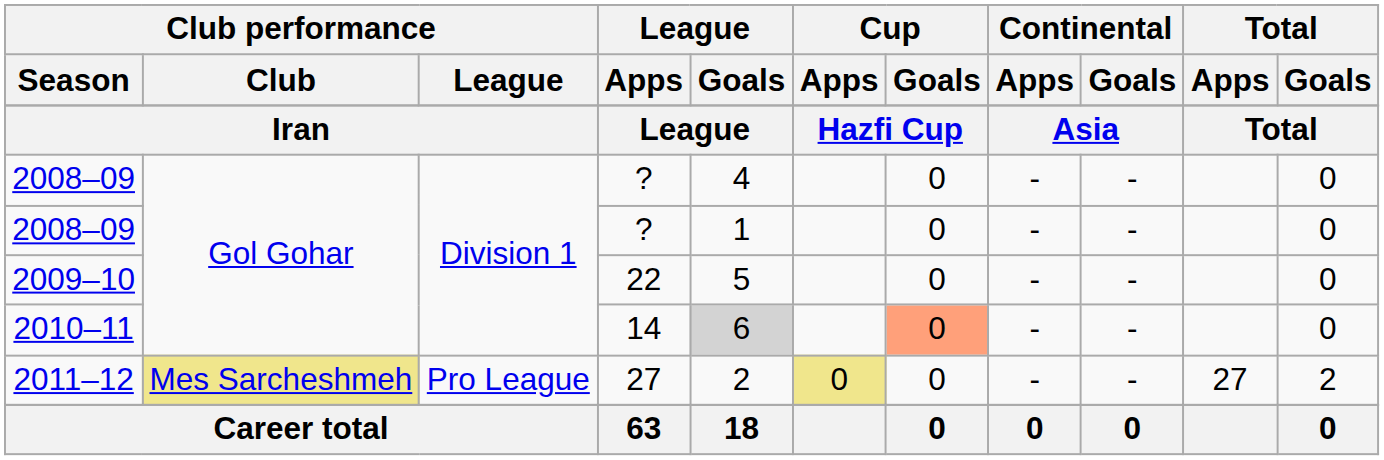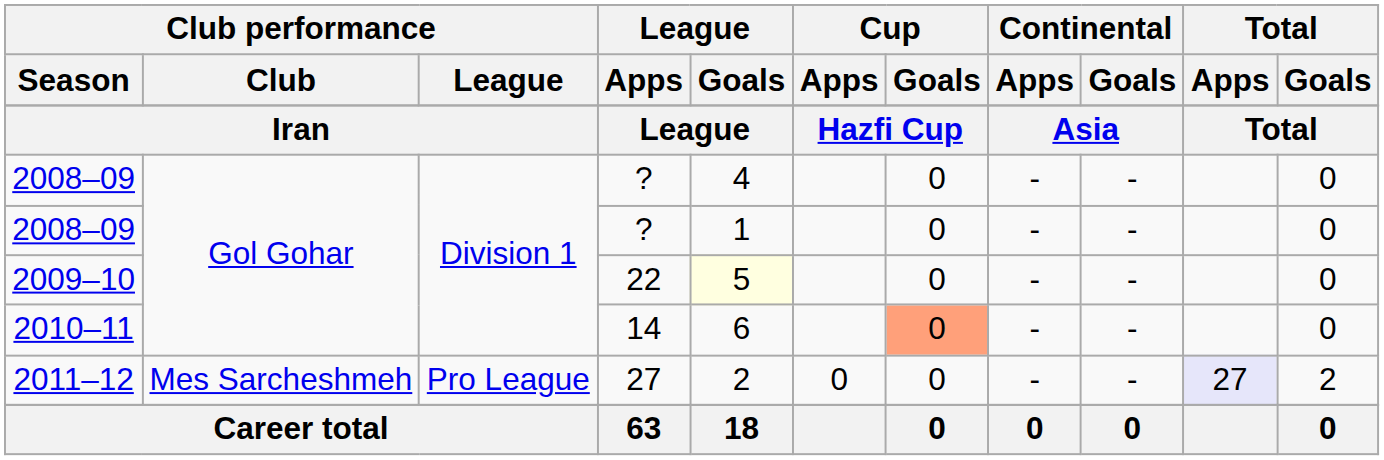(741, 279) no background -> (741, 279) lightyellow background
(741, 329) lightgrey background -> (741, 329) no background
(281, 379) khaki background -> (281, 379) no background
(839, 379) khaki background -> (839, 379) no background
(1230, 379) no background -> (1230, 379) lavender background
